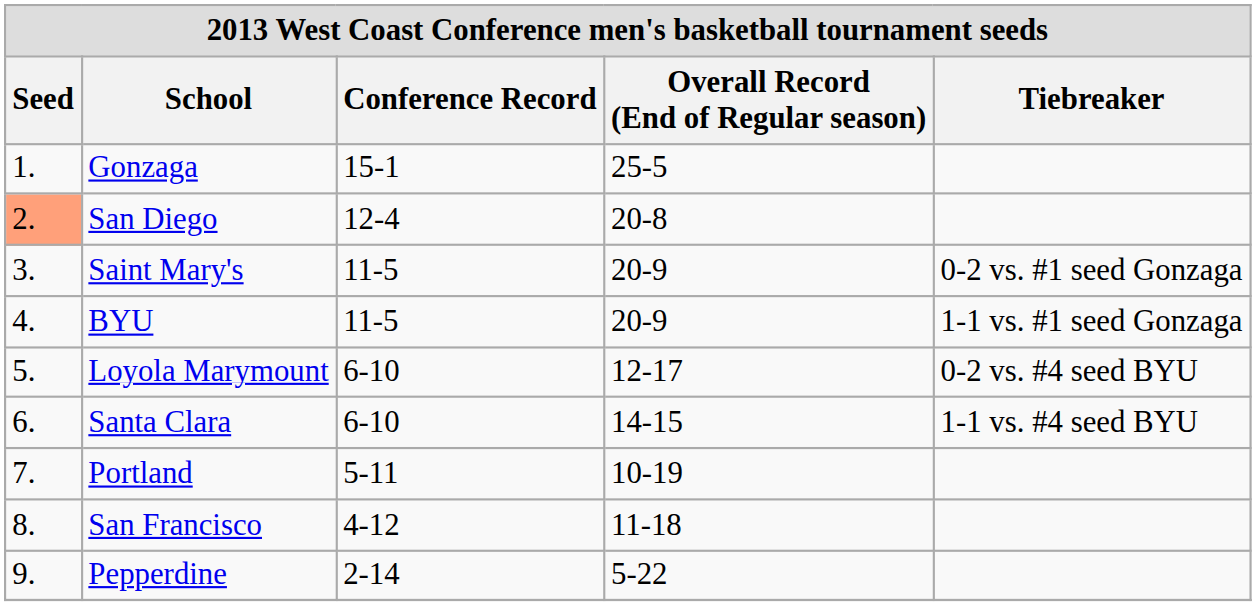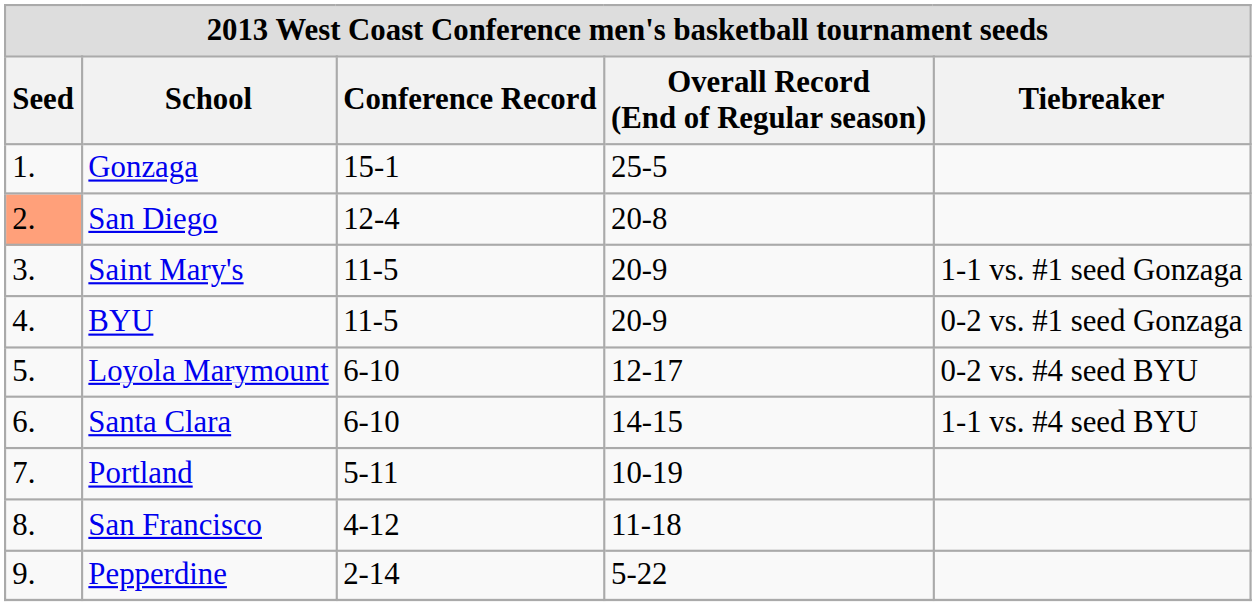(1092, 269) 0-2 vs. #1 seed Gonzaga -> (1092, 269) 1-1 vs. #1 seed Gonzaga
(1092, 320) 1-1 vs. #1 seed Gonzaga -> (1092, 320) 0-2 vs. #1 seed Gonzaga
